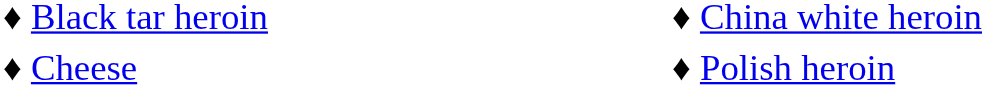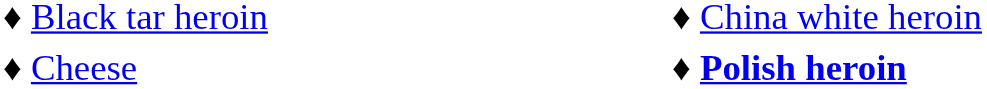(784, 67) normal -> (789, 67) bold
